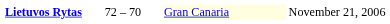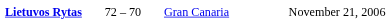(197, 12) lightyellow background -> (197, 12) no background
